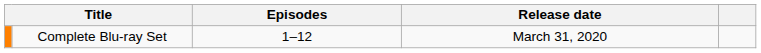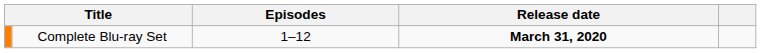(560, 36) normal -> (558, 36) bold
